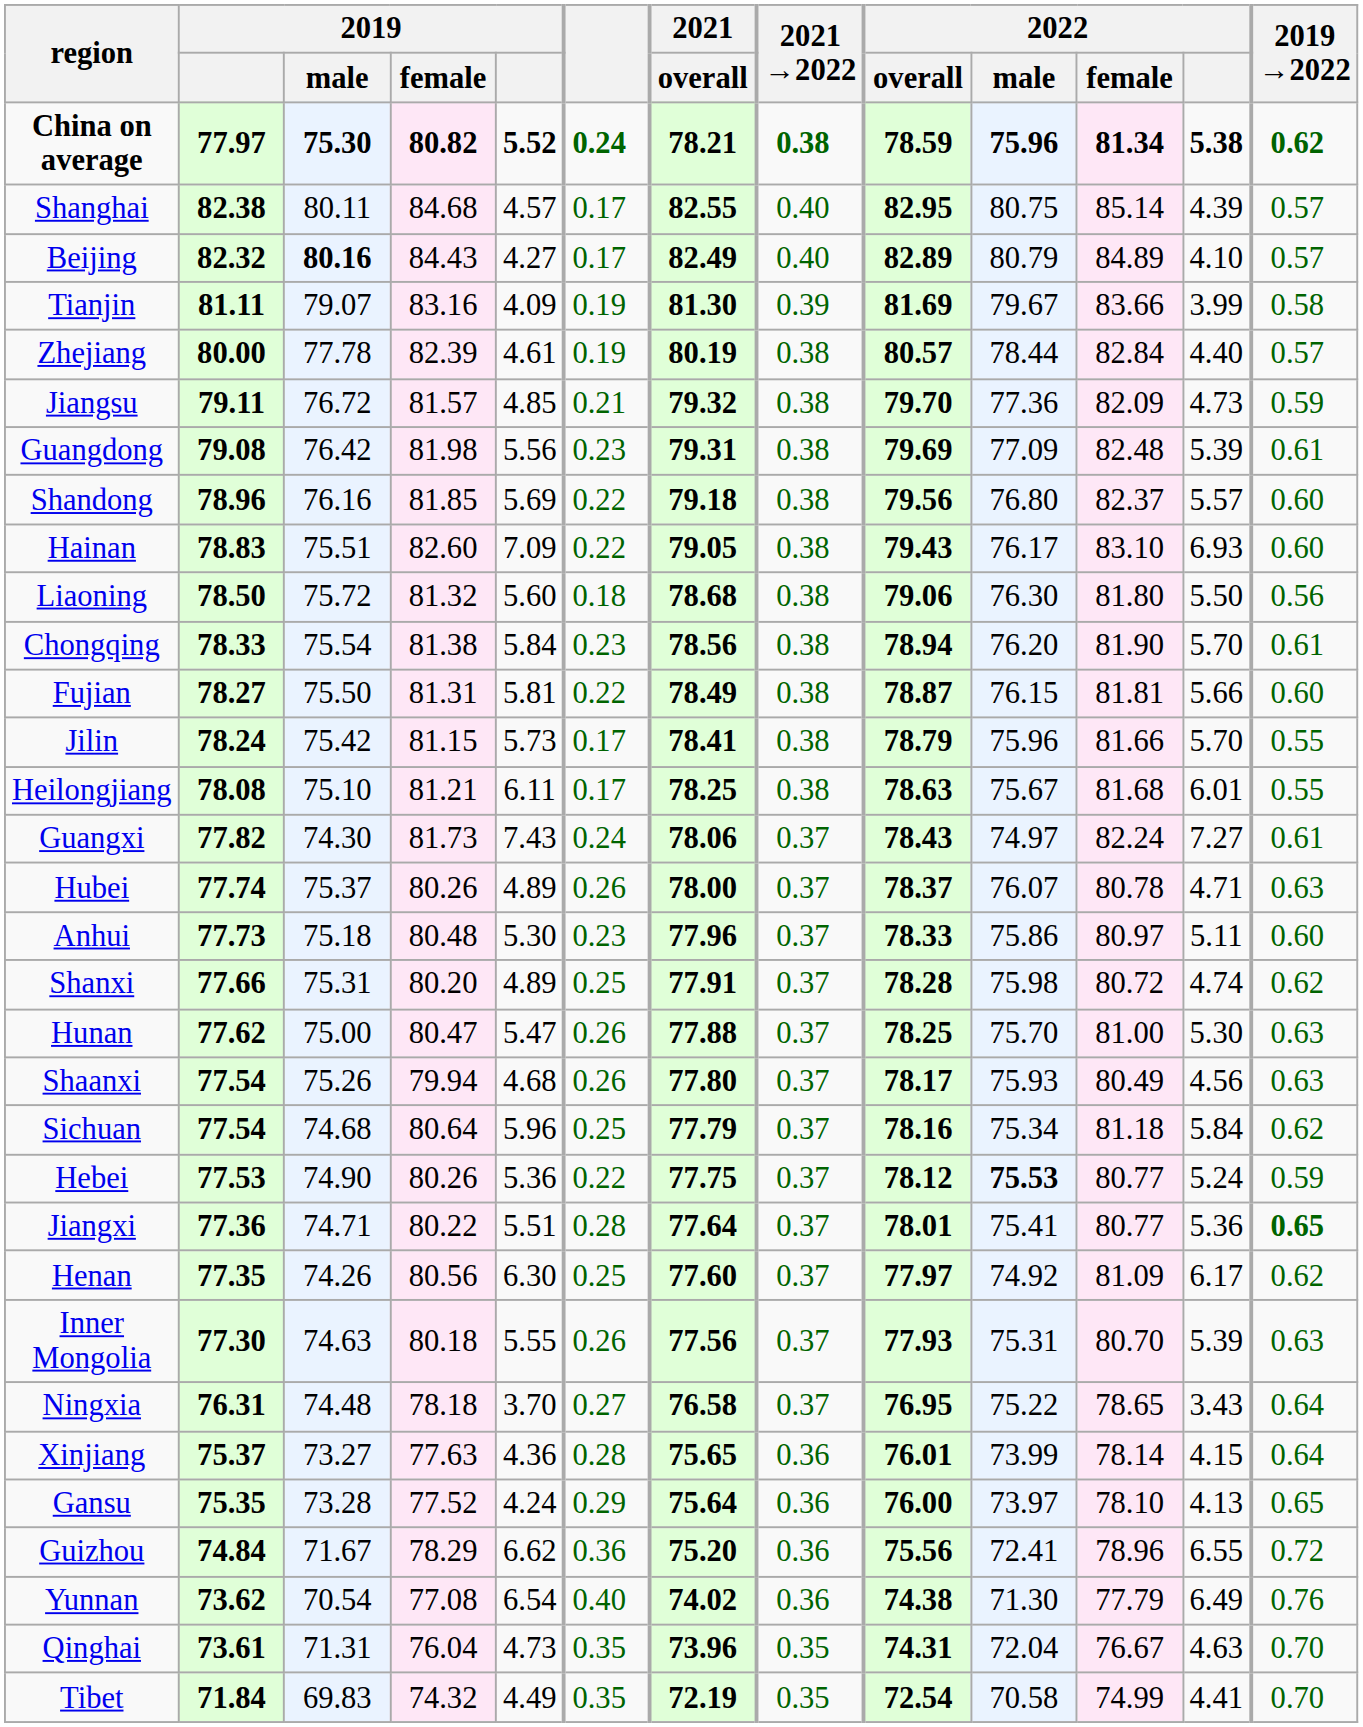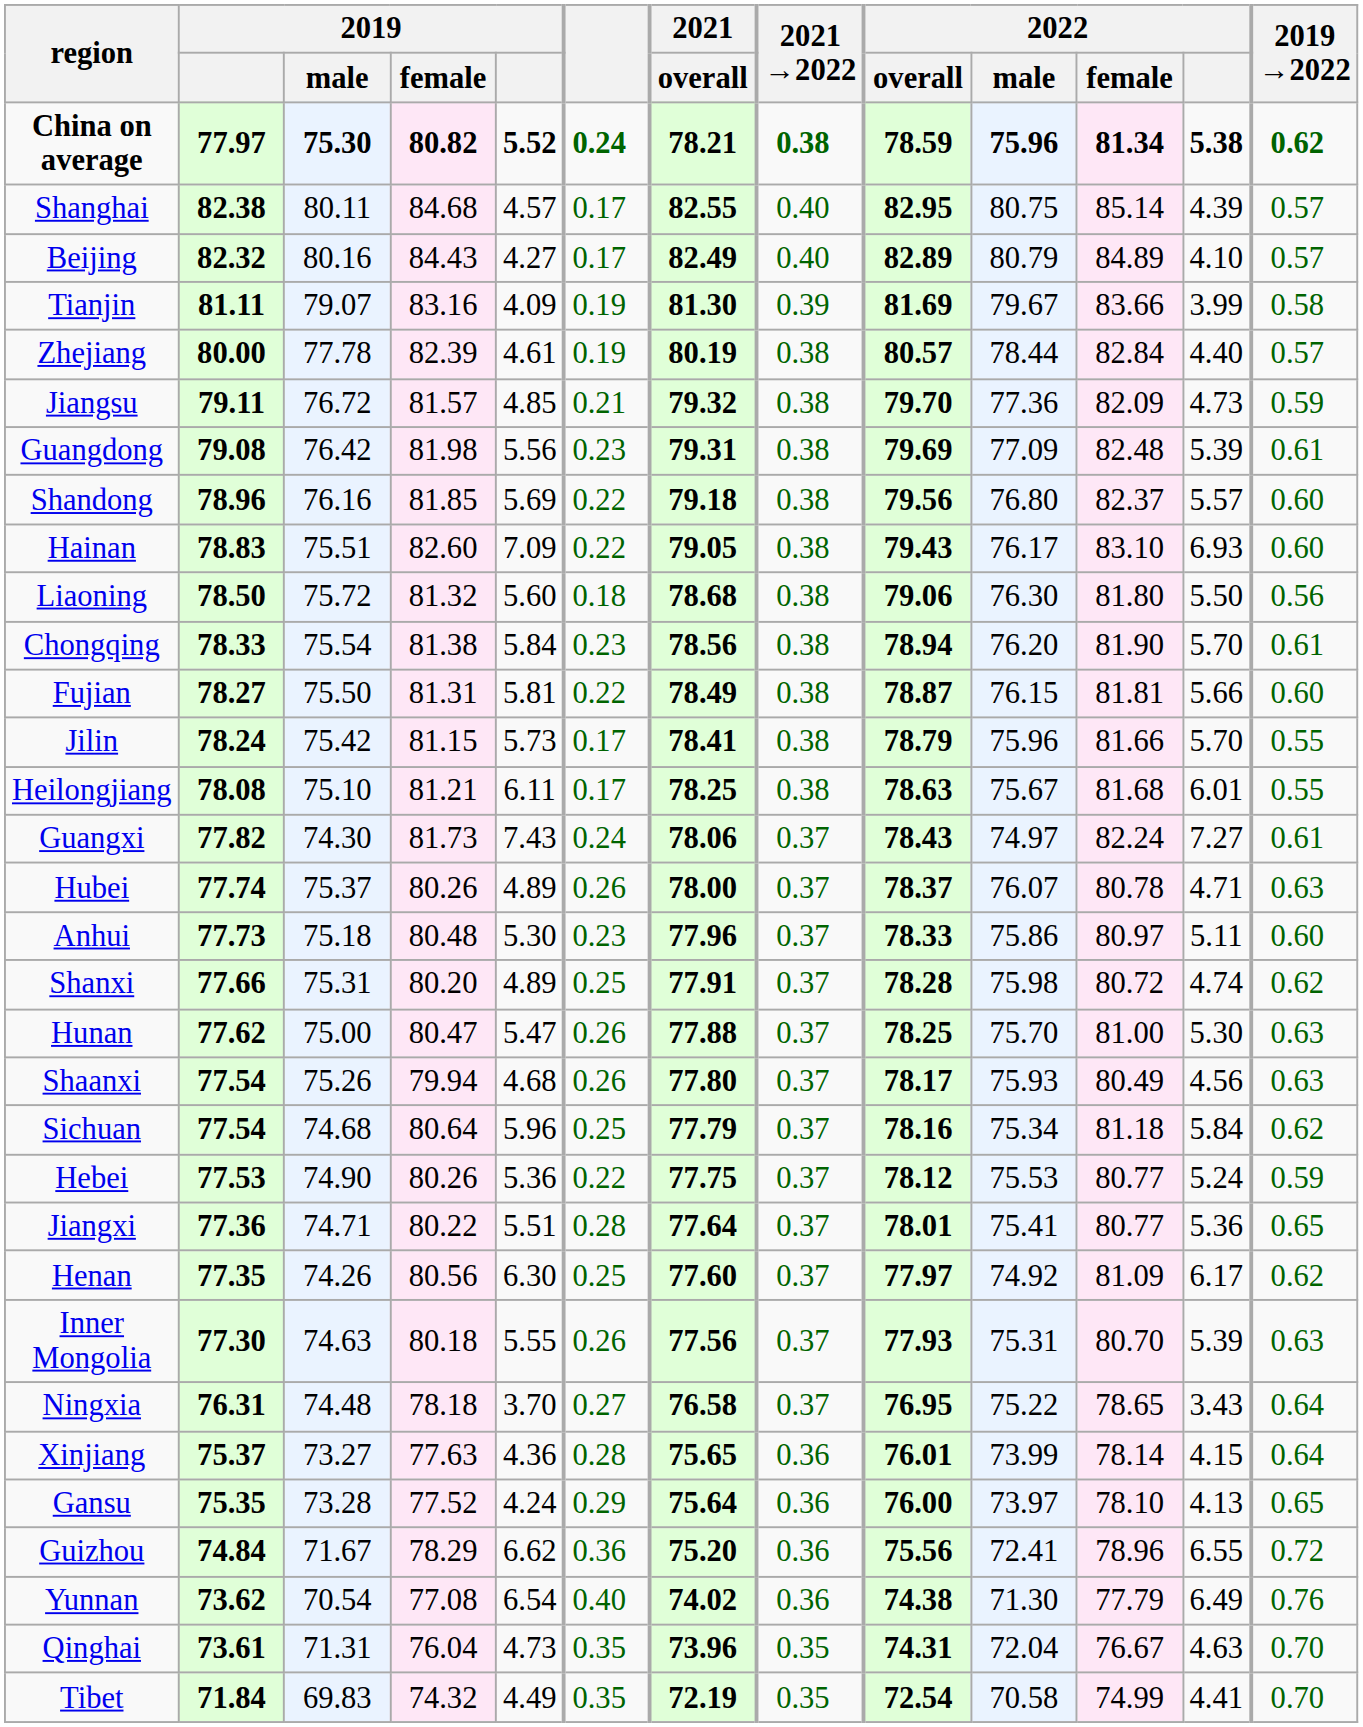(337, 256) bold -> (337, 256) normal
(1024, 1177) bold -> (1024, 1177) normal
(1297, 1226) bold -> (1297, 1226) normal
